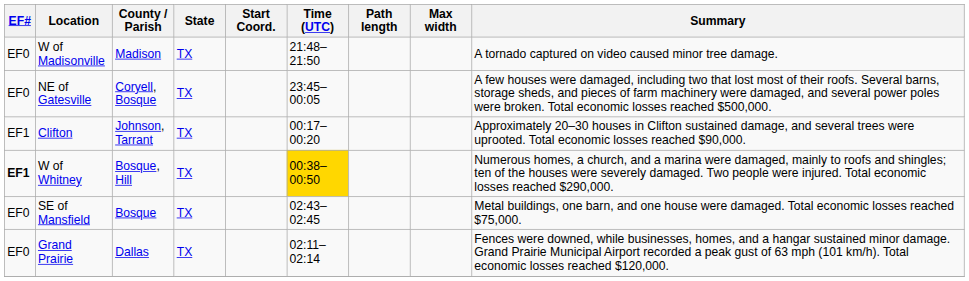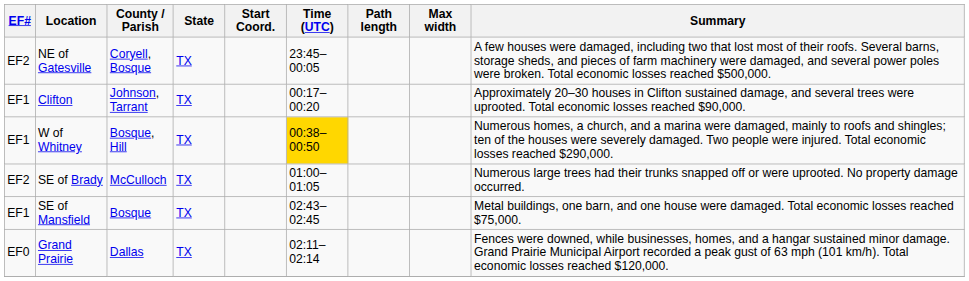- row: (71, 53)
(18, 93) EF0 -> (18, 60) EF2
(18, 173) bold -> (18, 140) normal
+ row: (70, 180)
(18, 213) EF0 -> (18, 213) EF1
